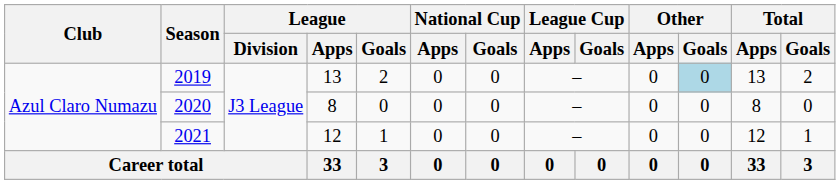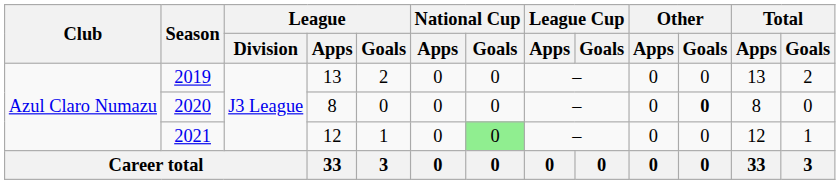(705, 77) lightblue background -> (705, 77) no background
(705, 106) normal -> (705, 106) bold
(495, 135) no background -> (495, 135) lightgreen background
